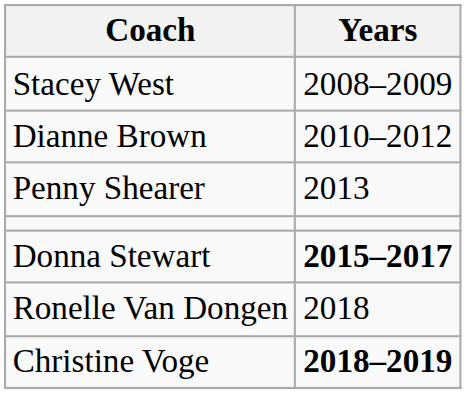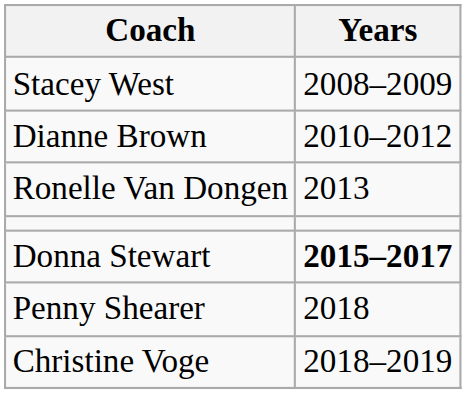(109, 188) Penny Shearer -> (150, 188) Ronelle Van Dongen
(150, 308) Ronelle Van Dongen -> (109, 308) Penny Shearer
(378, 361) bold -> (378, 361) normal
